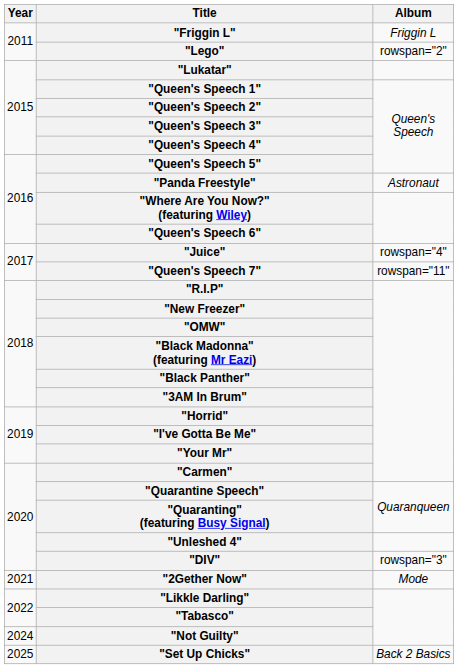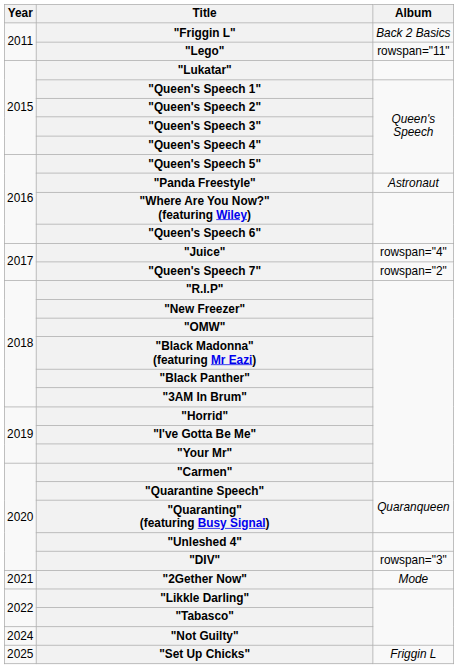(413, 32) Friggin L -> (413, 32) Back 2 Basics
(413, 51) rowspan="2" -> (413, 51) rowspan="11"
(413, 271) rowspan="11" -> (413, 271) rowspan="2"
(413, 654) Back 2 Basics -> (413, 654) Friggin L
